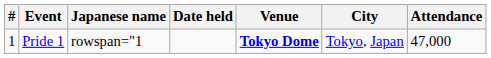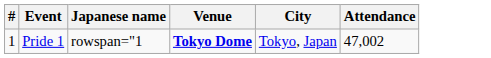- column: (203, 17)
(431, 41) 47,000 -> (364, 41) 47,002
